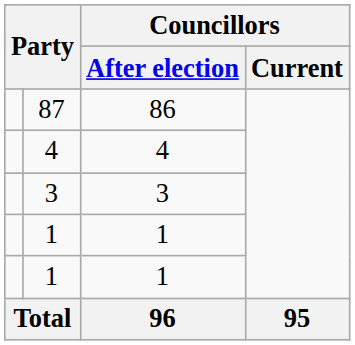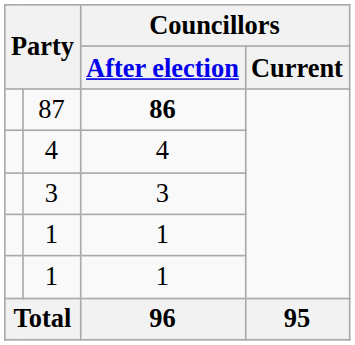(162, 109) normal -> (162, 109) bold
